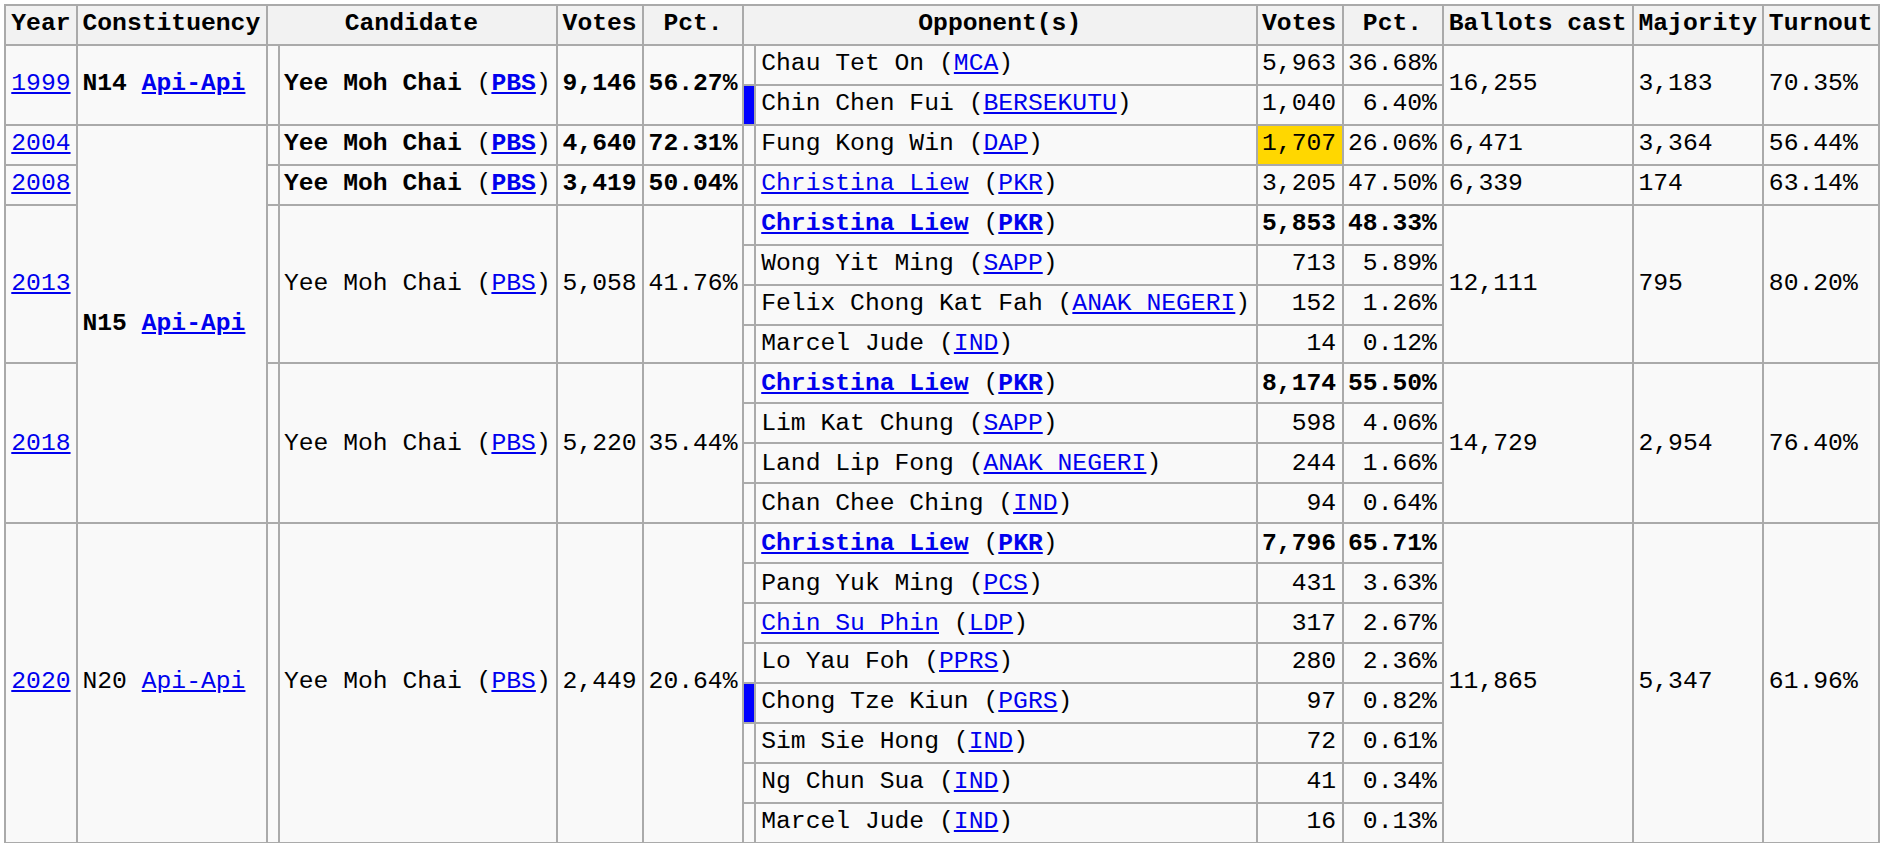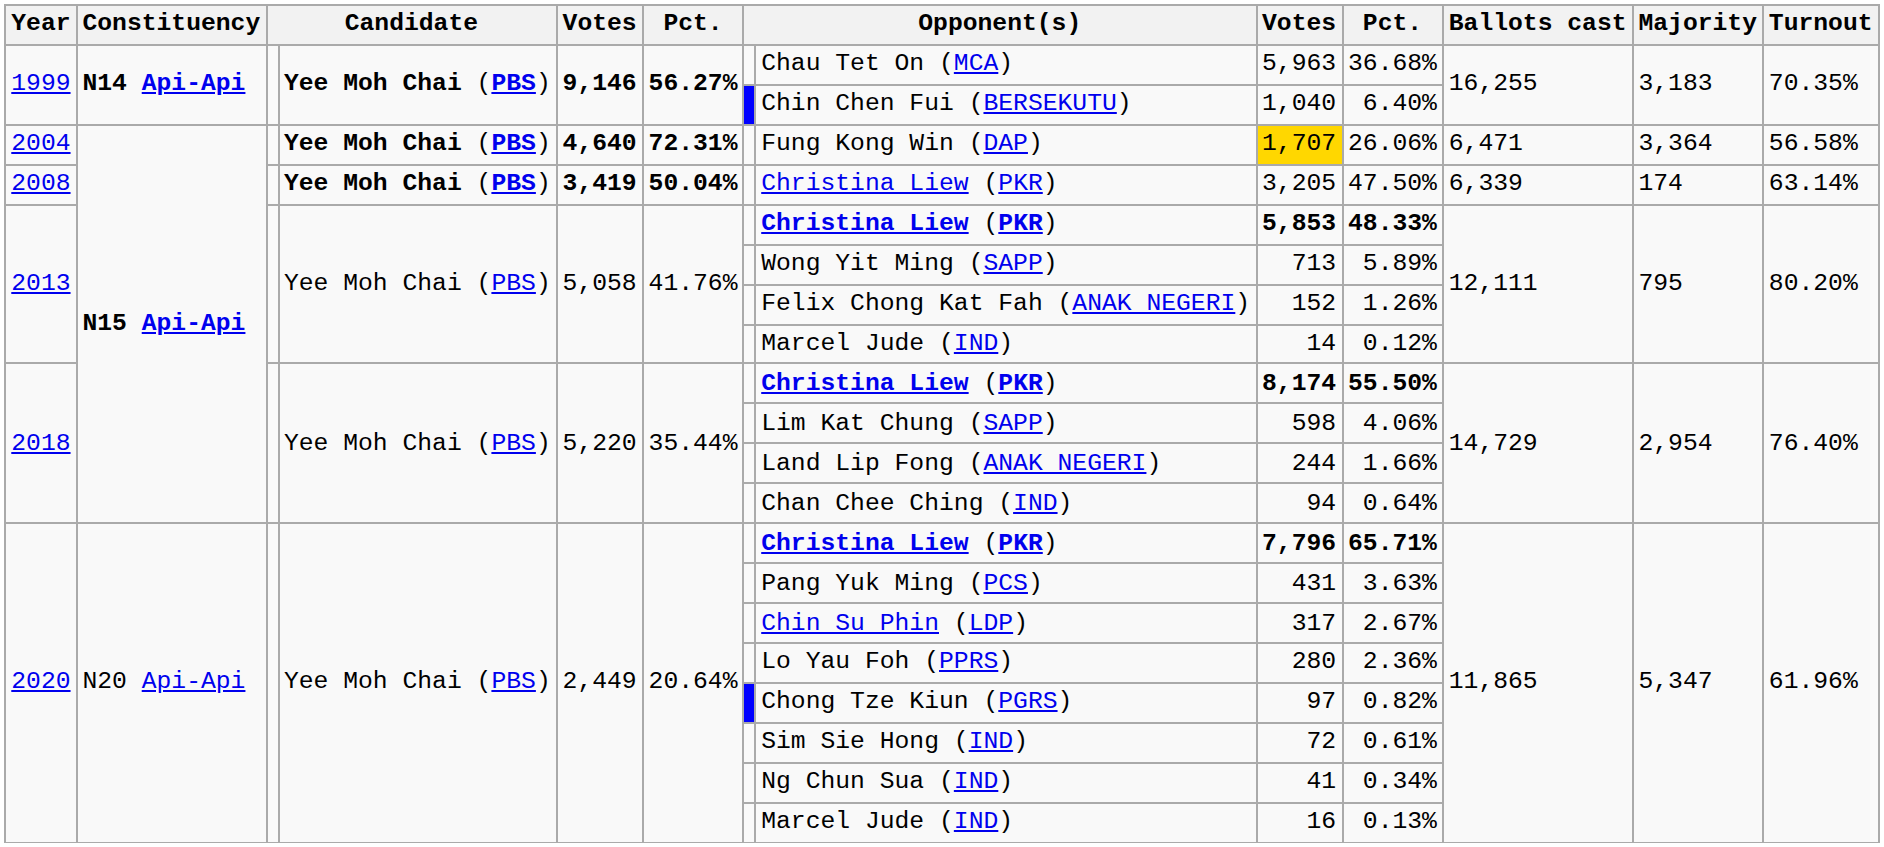(1813, 145) 56.44% -> (1813, 145) 56.58%
